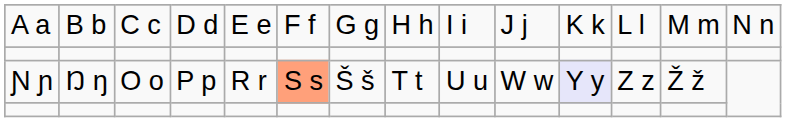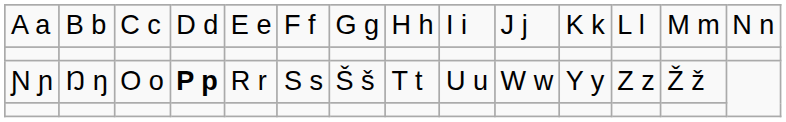(196, 81) normal -> (197, 81) bold
(303, 81) lightsalmon background -> (303, 81) no background
(585, 81) lavender background -> (585, 81) no background
